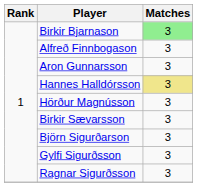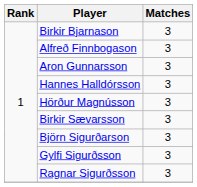(168, 31) lightgreen background -> (168, 31) no background
(168, 84) khaki background -> (168, 84) no background
